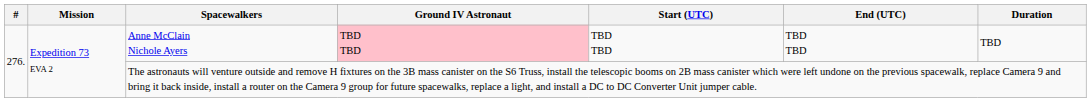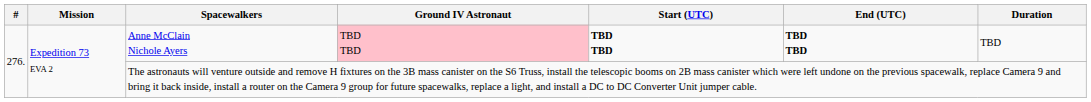(601, 43) normal -> (602, 43) bold
(796, 43) normal -> (796, 43) bold
